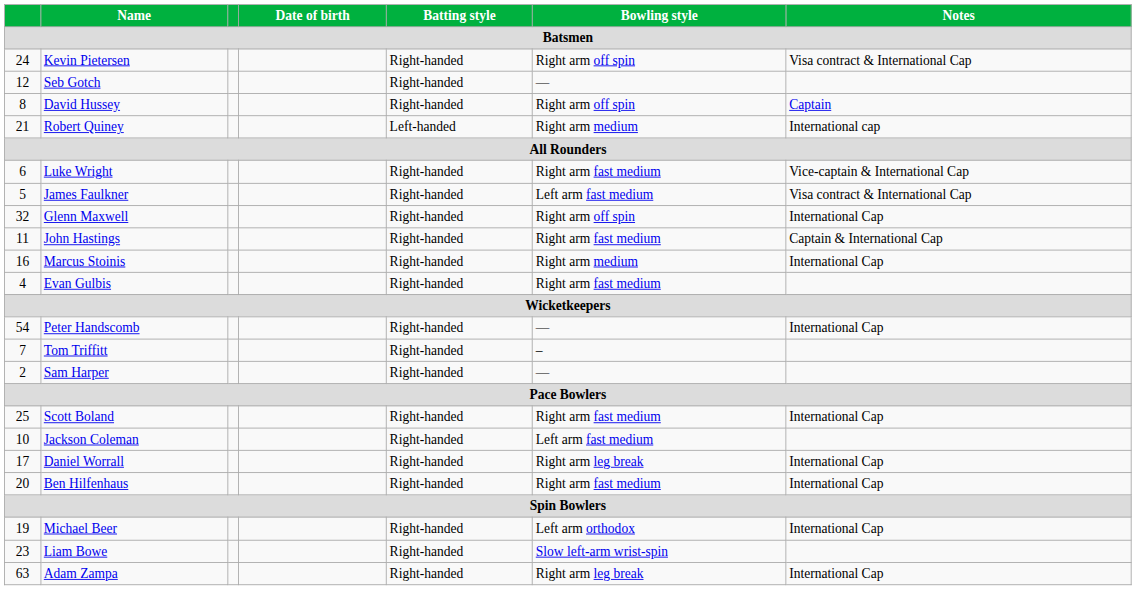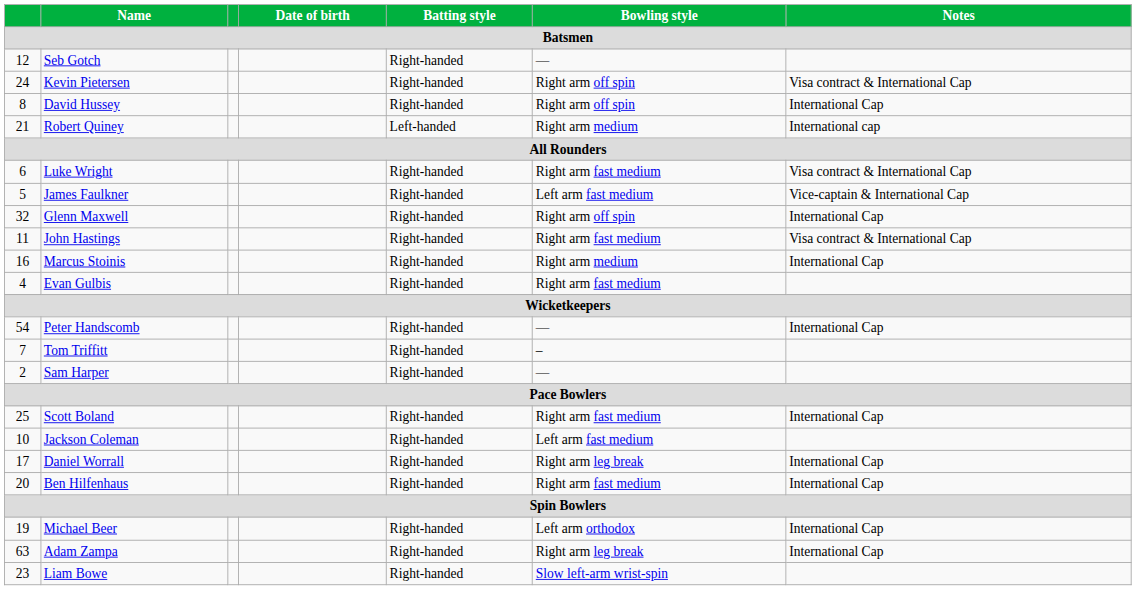rows swapped: (87, 60) <-> (72, 82)
(810, 105) Captain -> (836, 105) International Cap
(879, 171) Vice-captain & International Cap -> (880, 171) Visa contract & International Cap
(880, 194) Visa contract & International Cap -> (879, 194) Vice-captain & International Cap
(866, 238) Captain & International Cap -> (880, 238) Visa contract & International Cap
rows swapped: (81, 573) <-> (76, 551)
